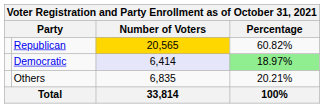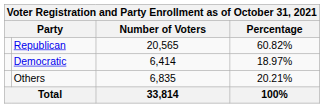(163, 45) gold background -> (163, 45) no background
(163, 62) lavender background -> (163, 62) no background
(275, 62) lightgreen background -> (275, 62) no background
